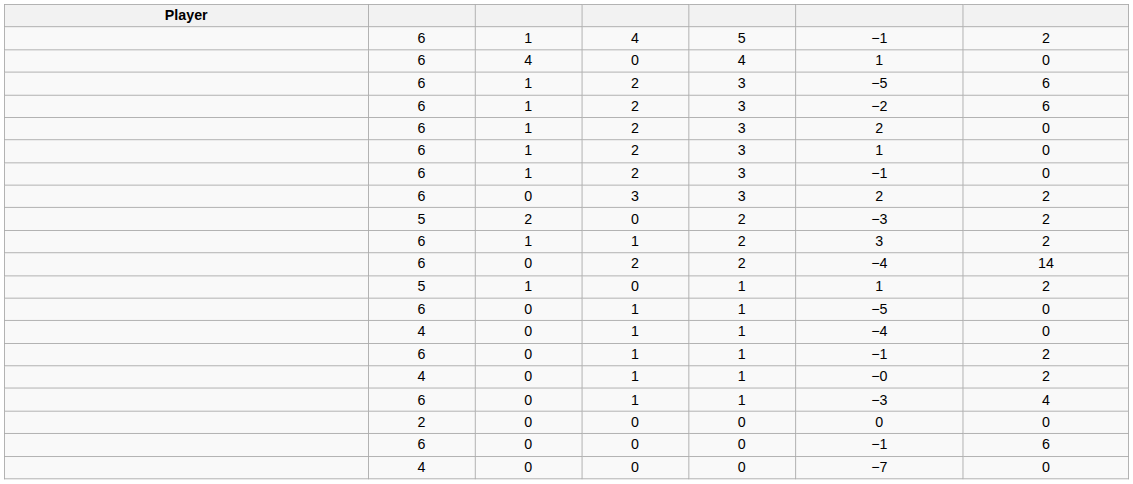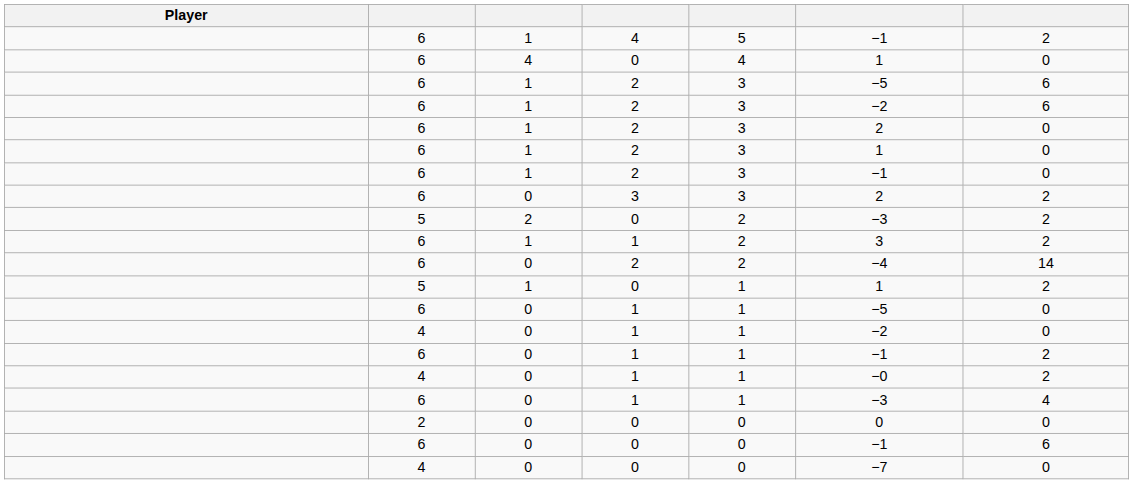(879, 331) −4 -> (879, 331) −2
